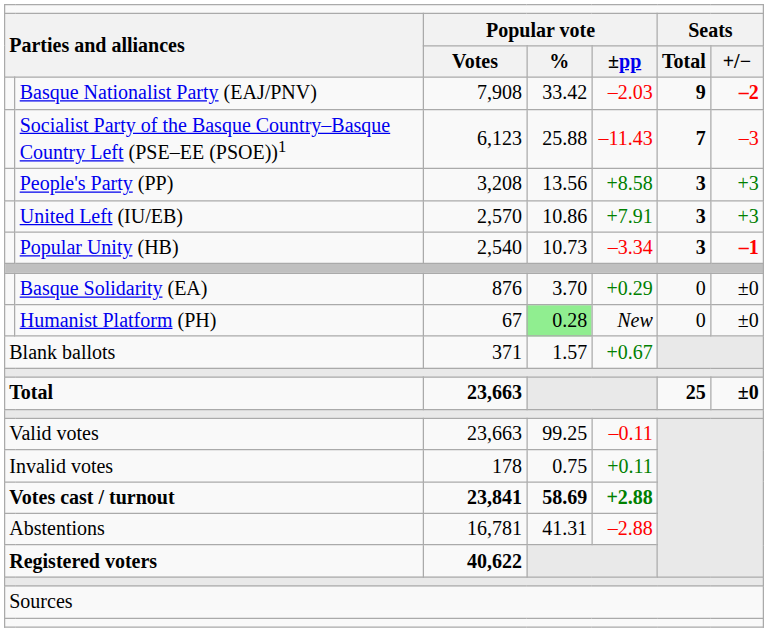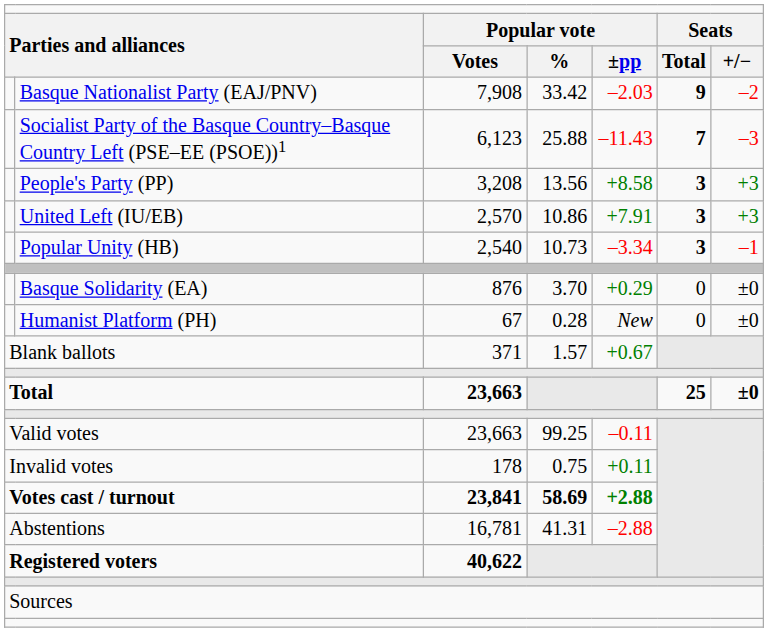(749, 93) bold -> (749, 93) normal
(749, 247) bold -> (749, 247) normal
(570, 320) lightgreen background -> (570, 320) no background
